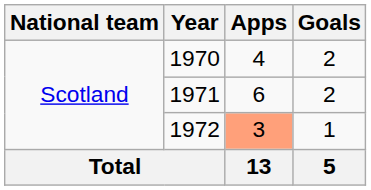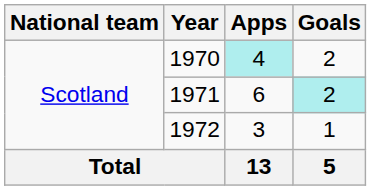(259, 58) no background -> (259, 58) paleturquoise background
(329, 94) no background -> (329, 94) paleturquoise background
(259, 130) lightsalmon background -> (259, 130) no background
